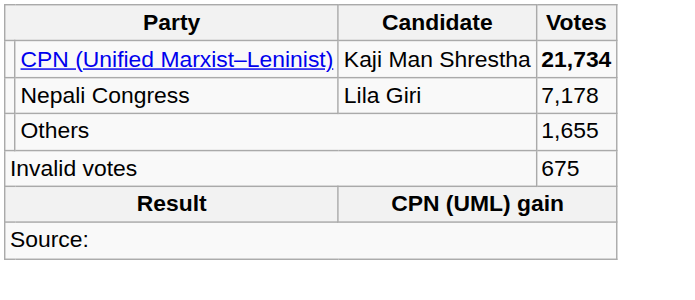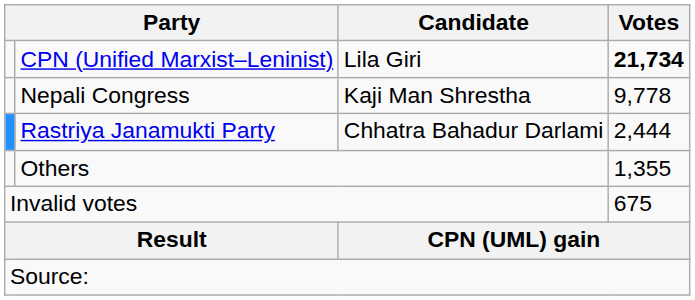(437, 58) Kaji Man Shrestha -> (383, 58) Lila Giri
(383, 95) Lila Giri -> (437, 95) Kaji Man Shrestha
(570, 95) 7,178 -> (642, 95) 9,778
+ row: (148, 131)
(570, 131) 1,655 -> (642, 167) 1,355
